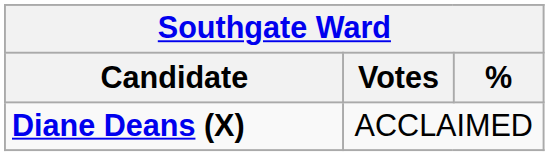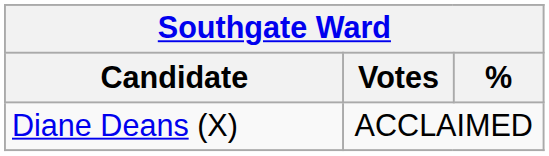(128, 125) bold -> (125, 125) normal
